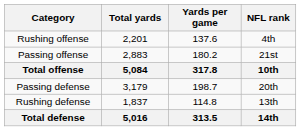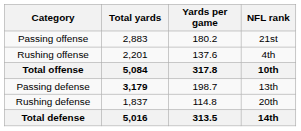rows swapped: (53, 54) <-> (53, 39)
(135, 86) normal -> (135, 86) bold
(268, 86) 20th -> (268, 86) 13th
(268, 102) 13th -> (268, 102) 20th
